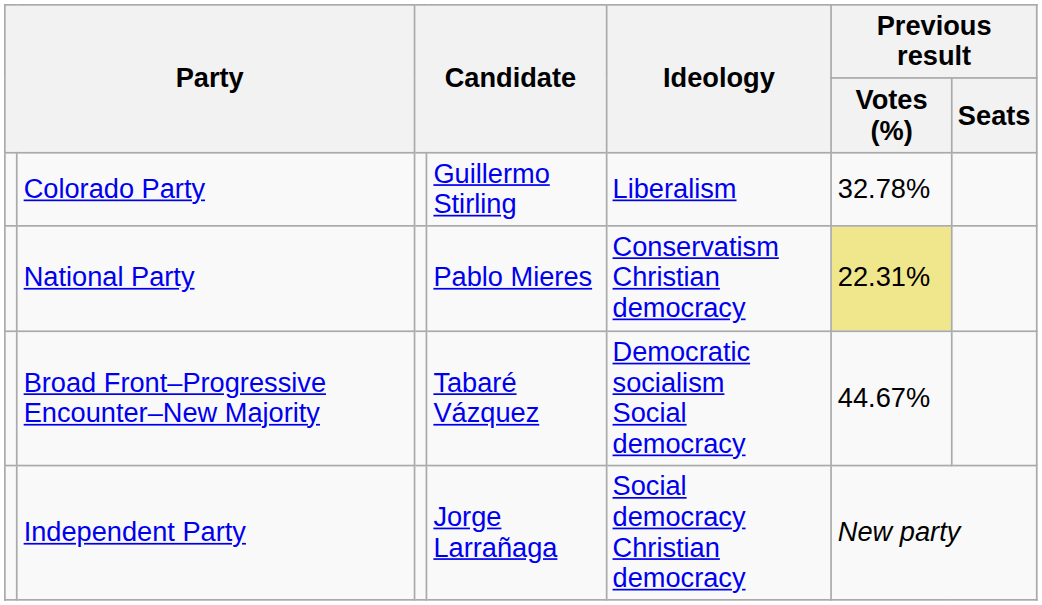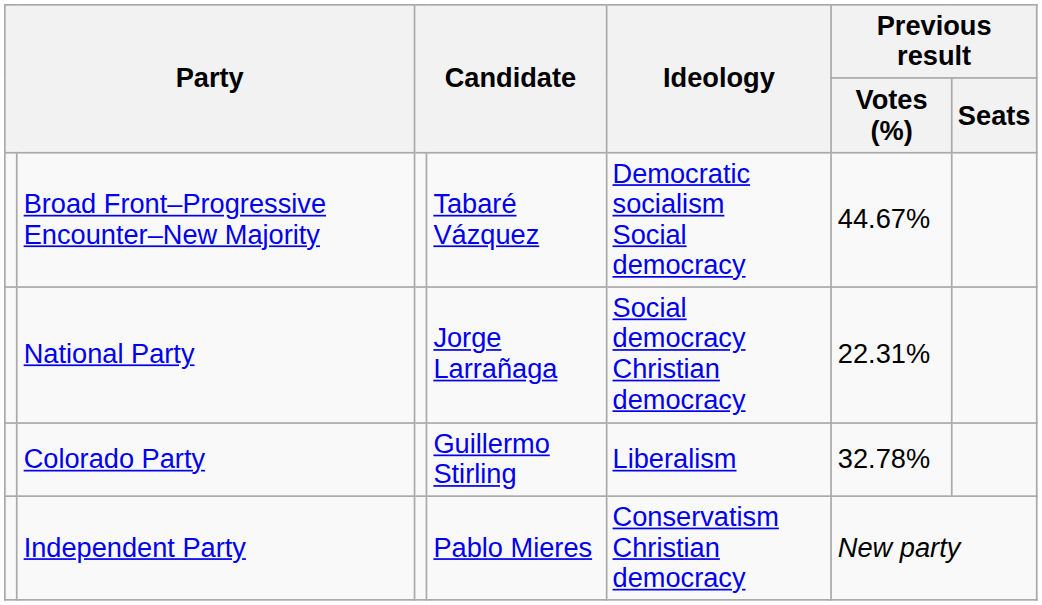rows swapped: (175, 397) <-> (114, 188)
(513, 277) Pablo Mieres -> (495, 354) Jorge Larrañaga
(696, 277) Conservatism Christian democracy -> (679, 354) Social democracy Christian democracy
(884, 277) khaki background -> (884, 354) no background
(495, 532) Jorge Larrañaga -> (513, 547) Pablo Mieres
(679, 532) Social democracy Christian democracy -> (696, 547) Conservatism Christian democracy
